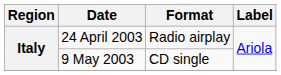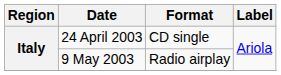(190, 37) Radio airplay -> (179, 37) CD single
(179, 59) CD single -> (190, 59) Radio airplay
